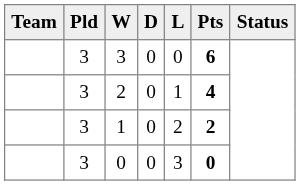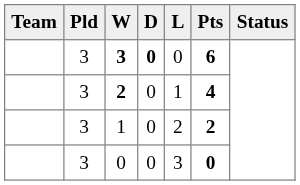(121, 57) normal -> (121, 57) bold
(151, 57) normal -> (151, 57) bold
(121, 92) normal -> (121, 92) bold
